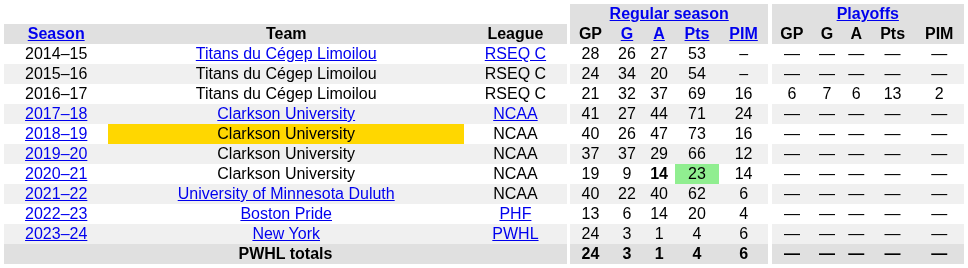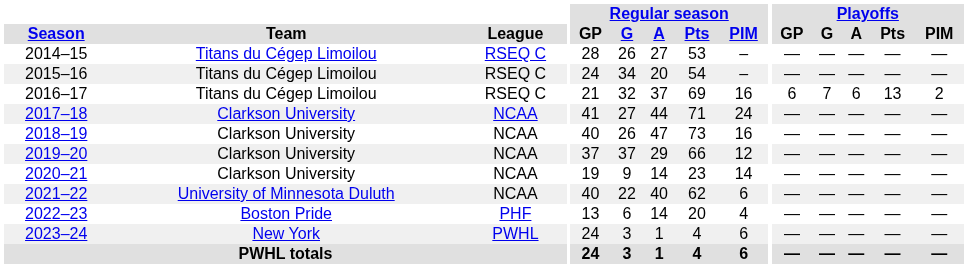(286, 134) gold background -> (286, 134) no background
(659, 174) bold -> (659, 174) normal
(697, 174) lightgreen background -> (697, 174) no background
